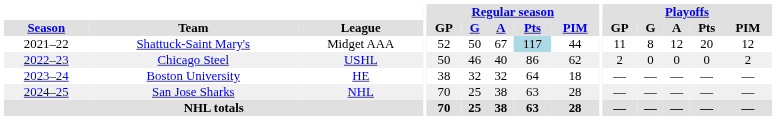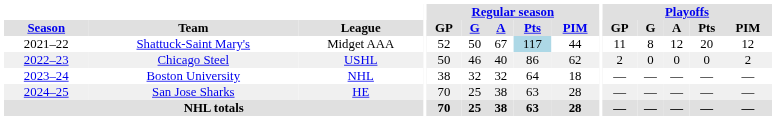(361, 76) HE -> (361, 76) NHL
(361, 92) NHL -> (361, 92) HE
